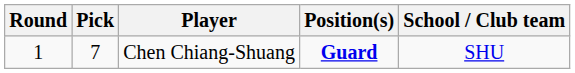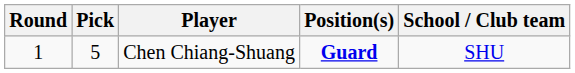(95, 52) 7 -> (95, 52) 5
